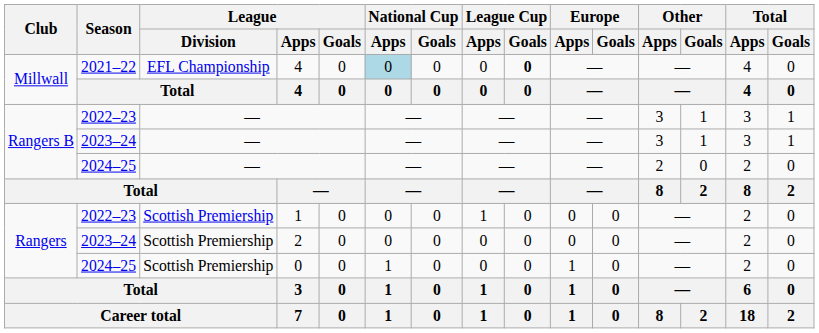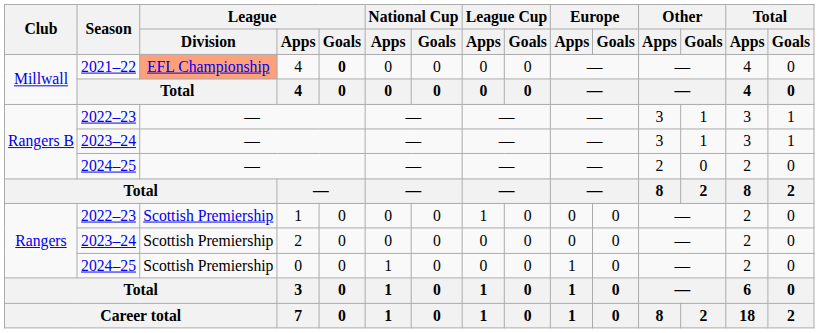(208, 66) no background -> (208, 66) lightsalmon background
(342, 66) normal -> (342, 66) bold
(388, 66) lightblue background -> (388, 66) no background
(528, 66) bold -> (528, 66) normal
